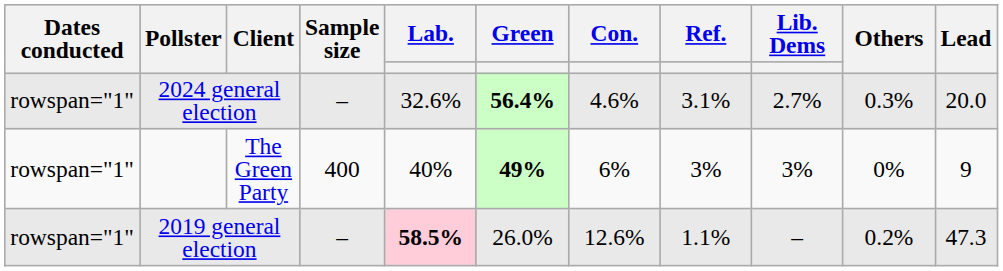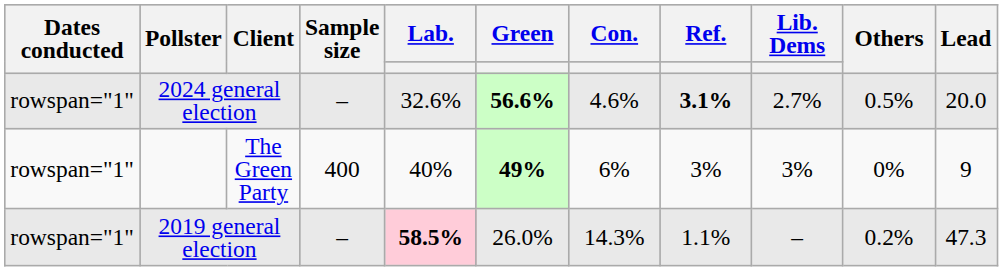(523, 101) 56.4% -> (523, 101) 56.6%
(706, 101) normal -> (706, 101) bold
(889, 101) 0.3% -> (889, 101) 0.5%
(614, 237) 12.6% -> (614, 237) 14.3%
